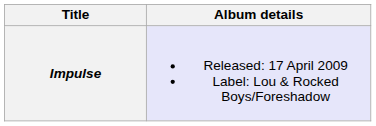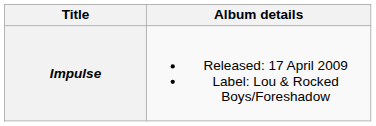(259, 81) lavender background -> (259, 81) no background
